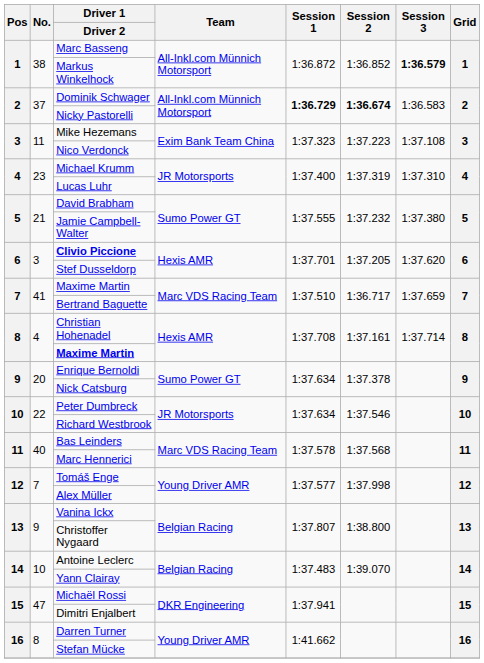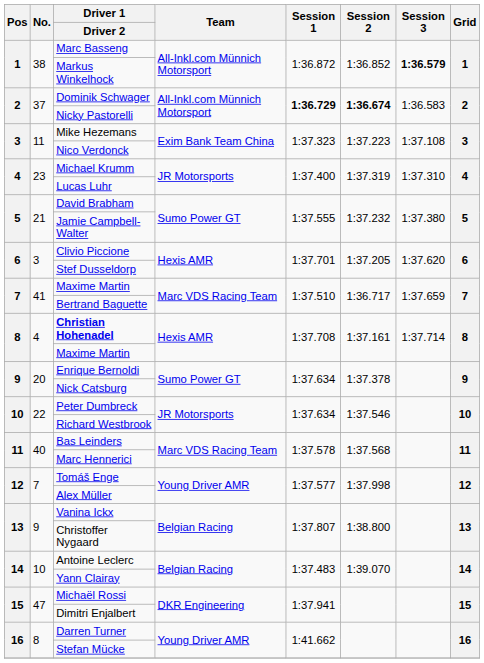(96, 252) bold -> (93, 252) normal
(83, 329) normal -> (85, 329) bold
(95, 353) bold -> (93, 353) normal
